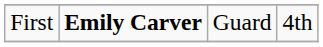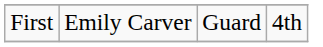(133, 23) bold -> (128, 23) normal
